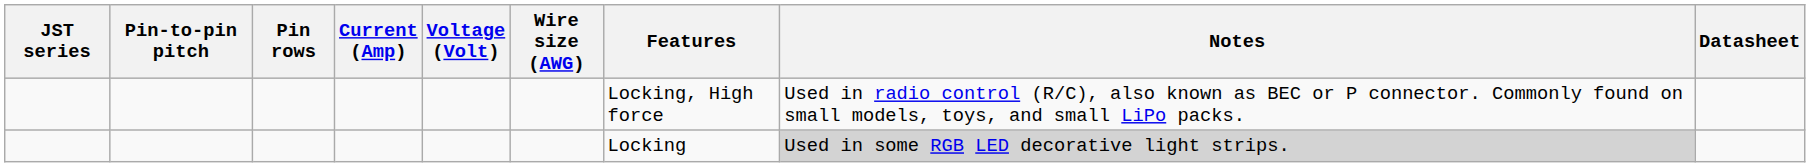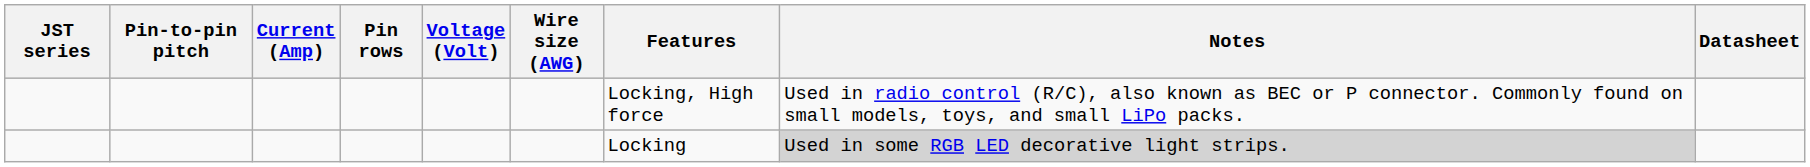columns swapped: (293, 42) <-> (378, 42)
